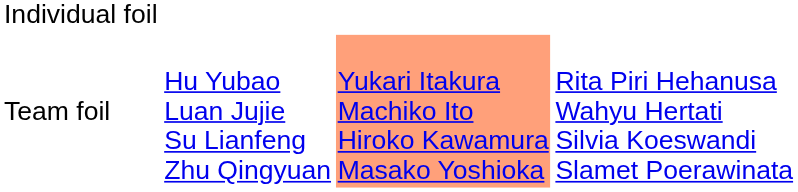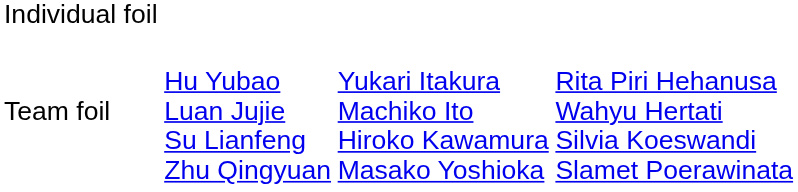(443, 125) lightsalmon background -> (443, 125) no background
